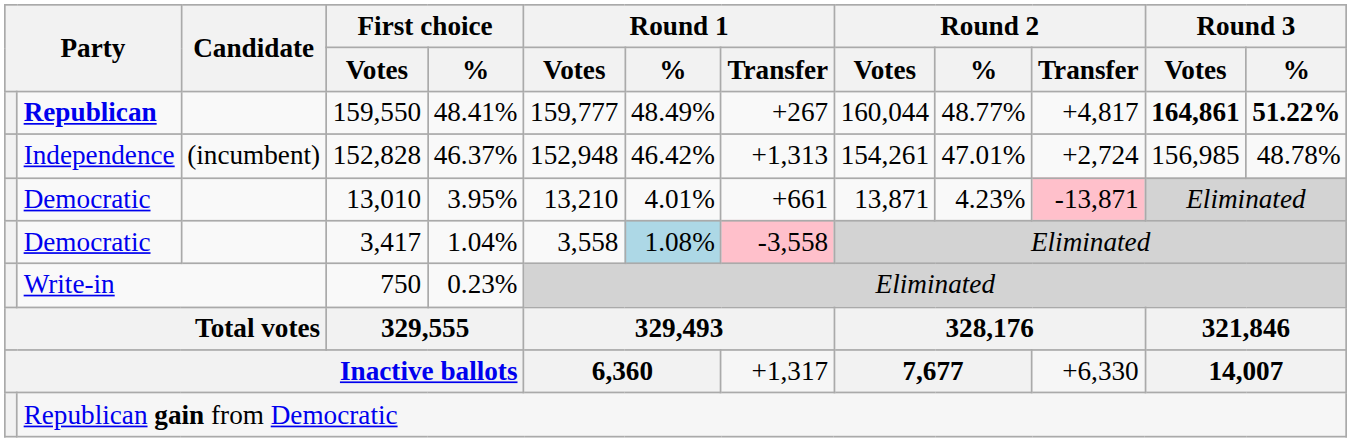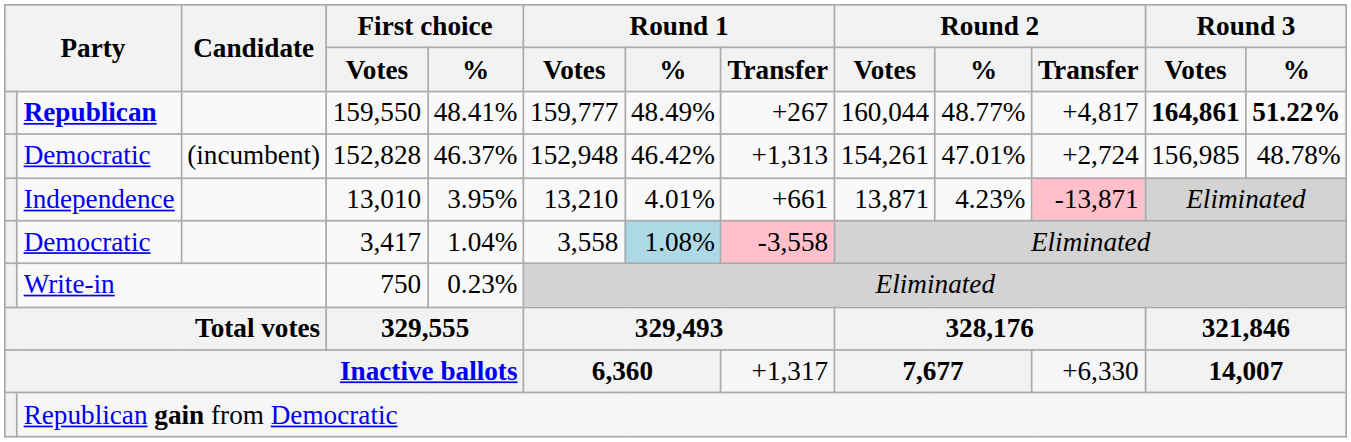(99, 155) Independence -> (87, 155) Democratic
(87, 198) Democratic -> (99, 198) Independence
